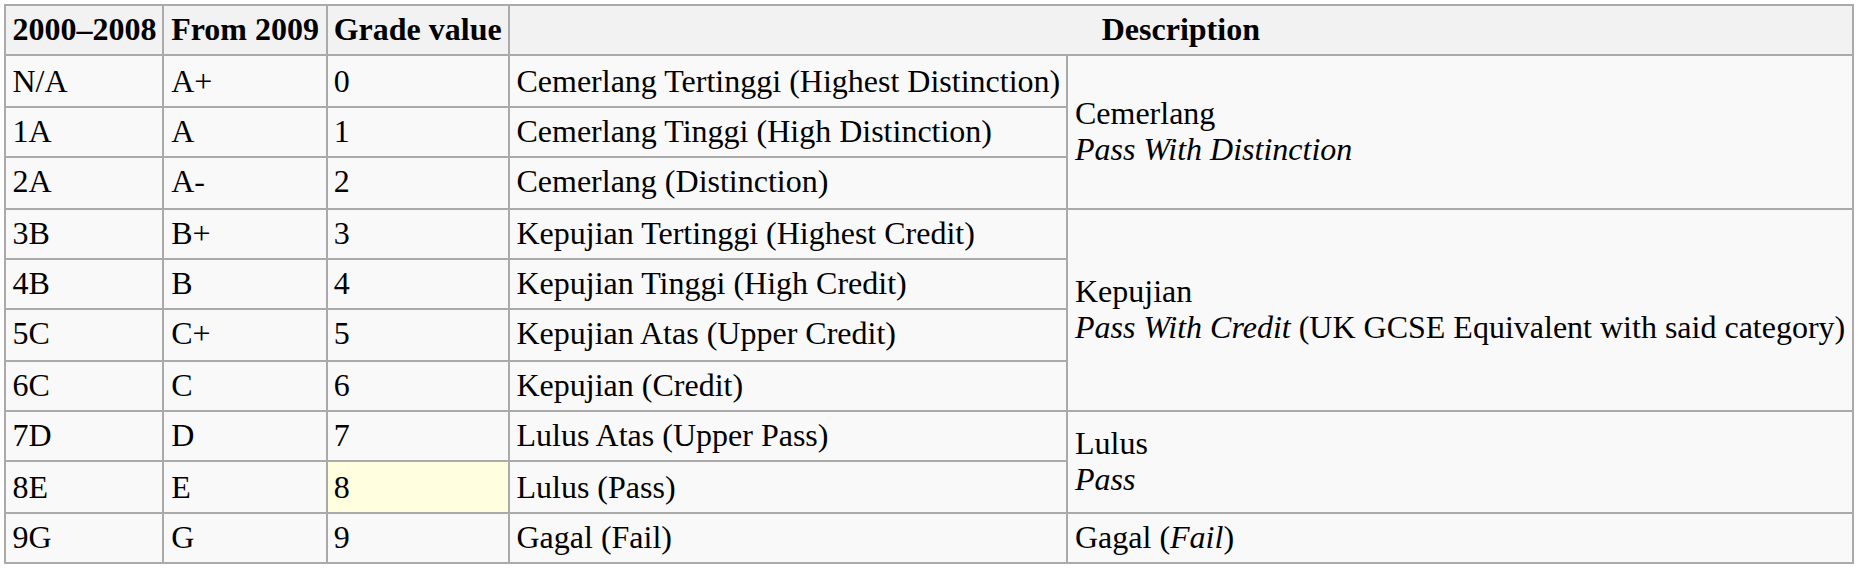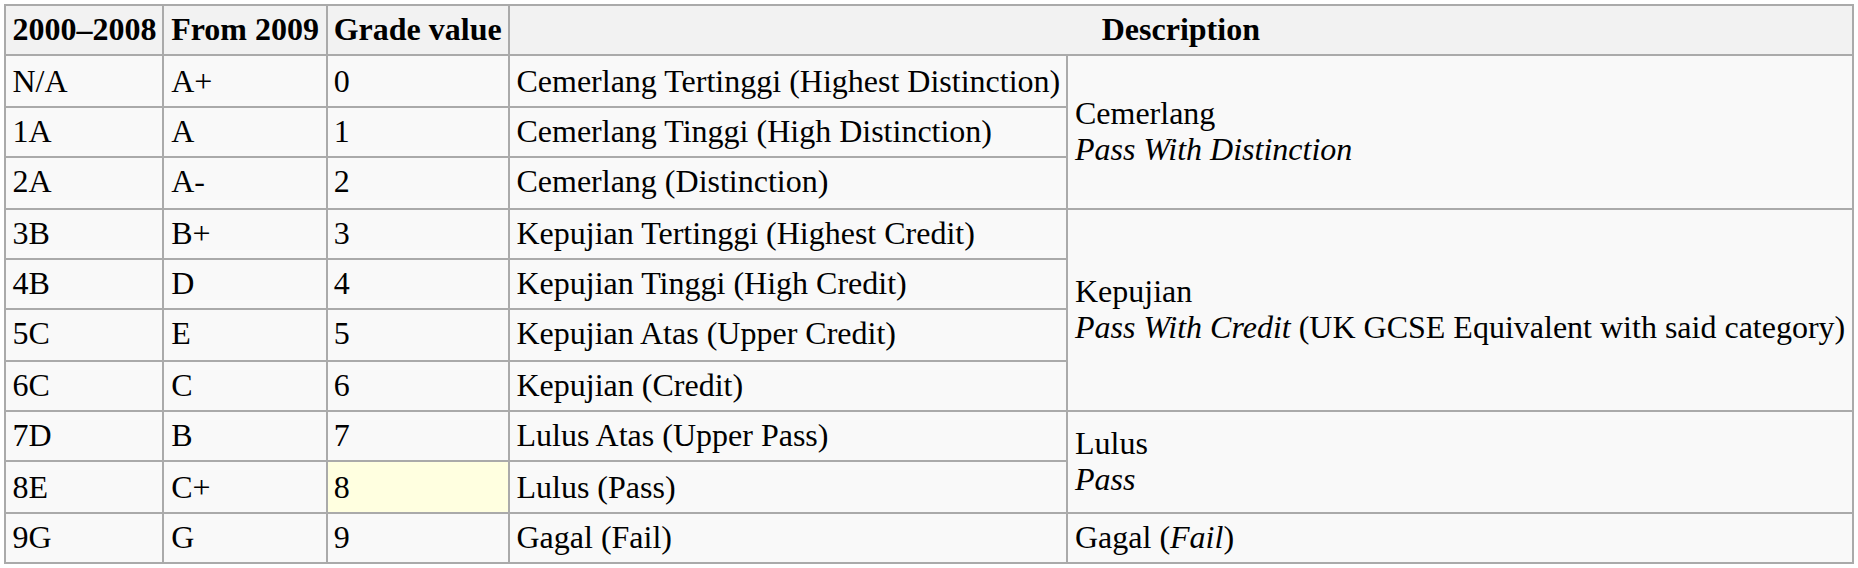(182, 283) B -> (183, 283) D
(191, 334) C+ -> (181, 334) E
(183, 435) D -> (182, 435) B
(181, 486) E -> (191, 486) C+
